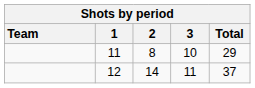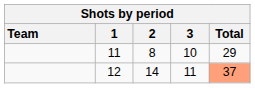(230, 72) no background -> (230, 72) lightsalmon background
